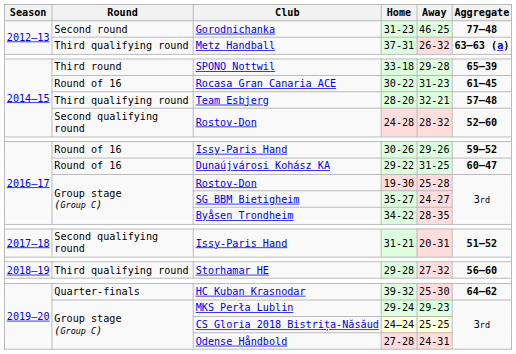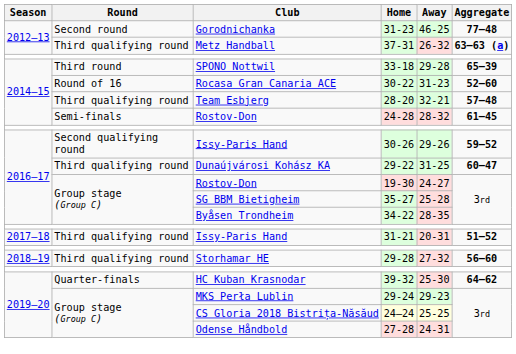(482, 84) 61–45 -> (482, 84) 52–60
(106, 122) Second qualifying round -> (88, 117) Semi-finals
(482, 122) 52–60 -> (482, 117) 61–45
(88, 150) Round of 16 -> (106, 144) Second qualifying round
(88, 166) Round of 16 -> (122, 166) Third qualifying round
(434, 183) 25-28 -> (434, 183) 24-27
(434, 199) 24-27 -> (434, 199) 25-28
(106, 243) Second qualifying round -> (122, 237) Third qualifying round
